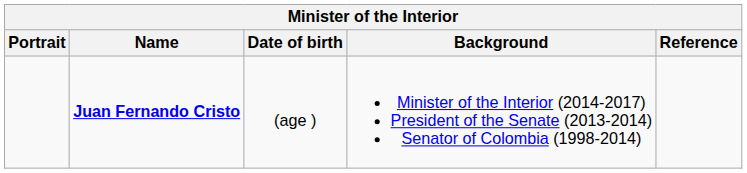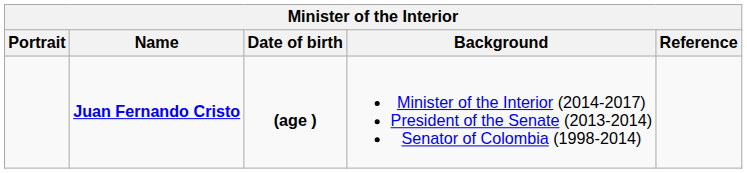(295, 121) normal -> (295, 121) bold
